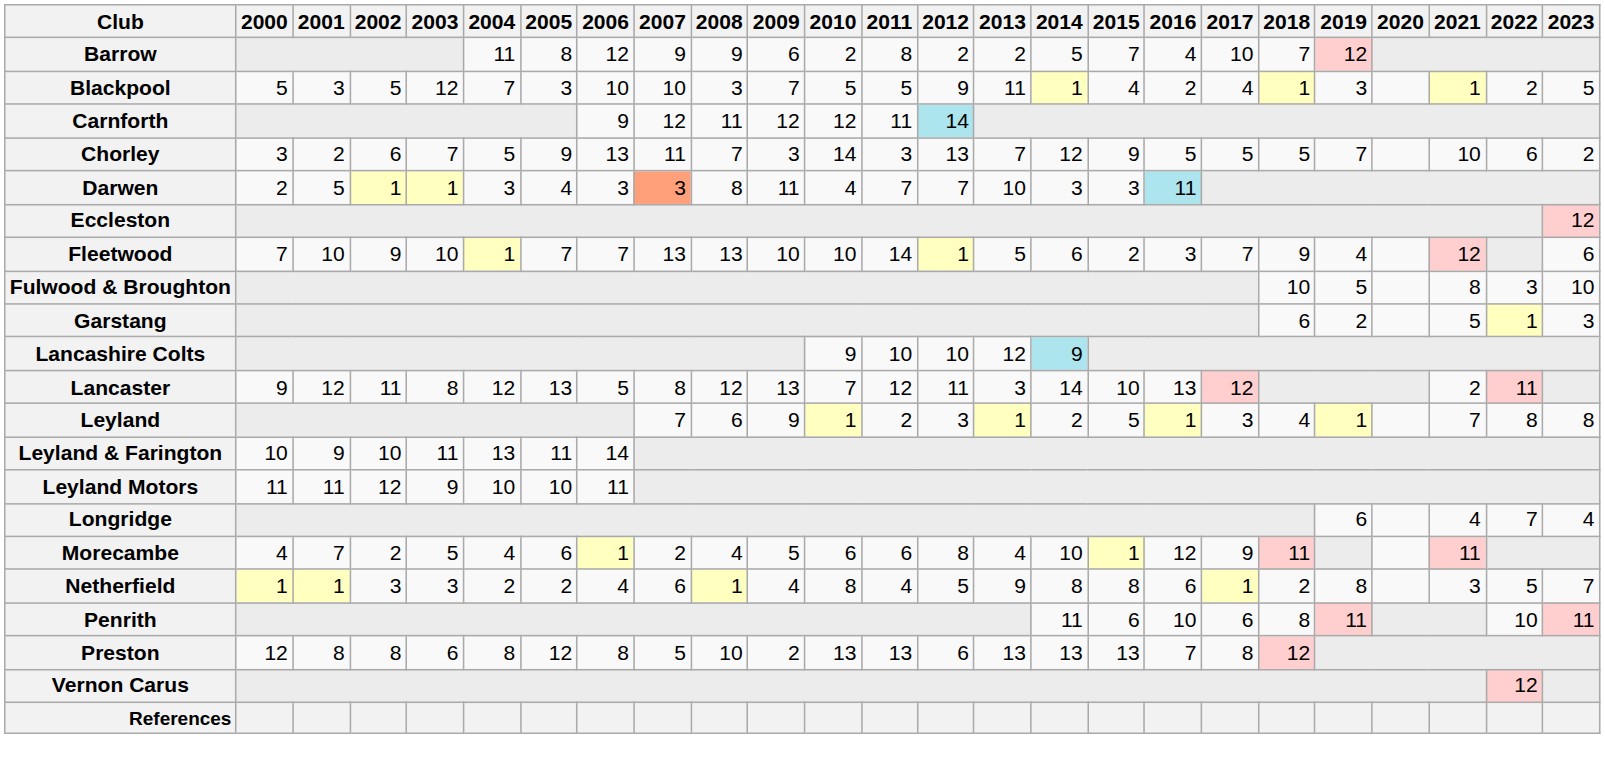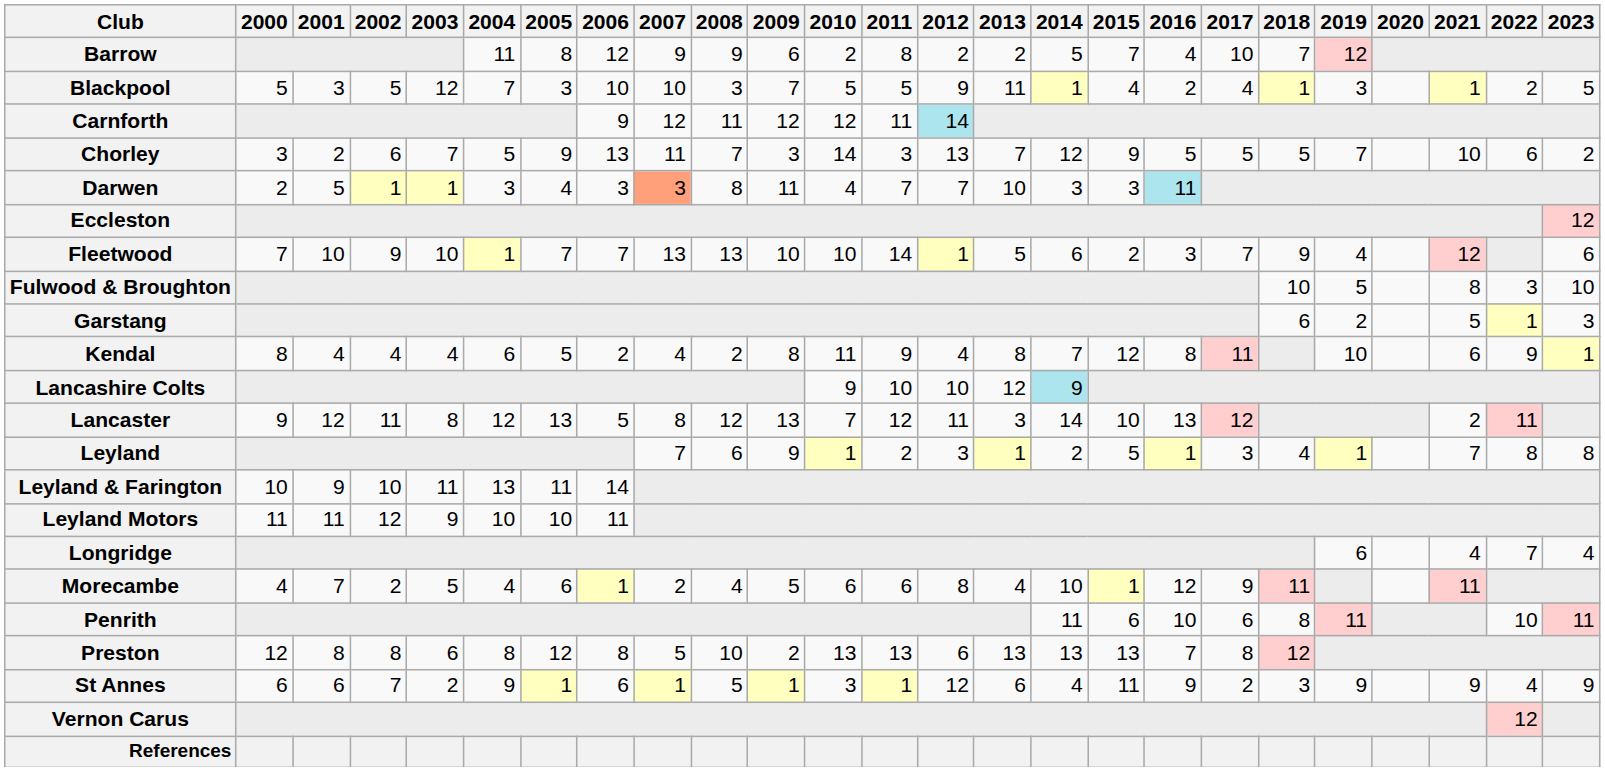+ row: (120, 353)
- row: (120, 586)
+ row: (120, 686)
